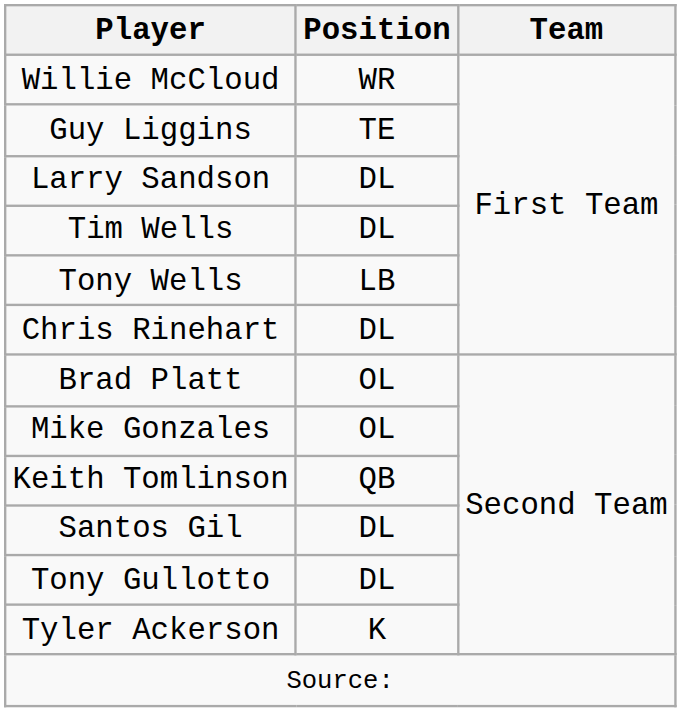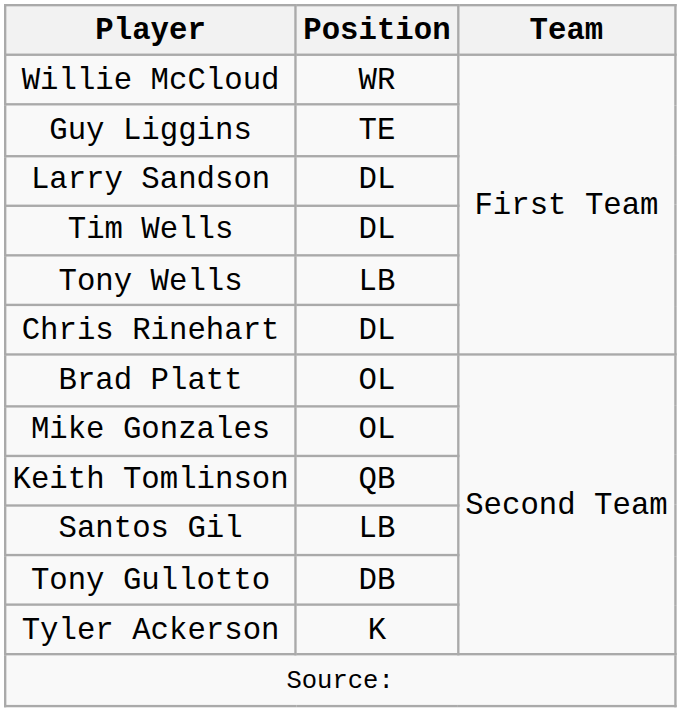(377, 530) DL -> (377, 530) LB
(377, 580) DL -> (377, 580) DB
